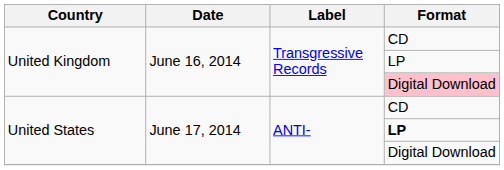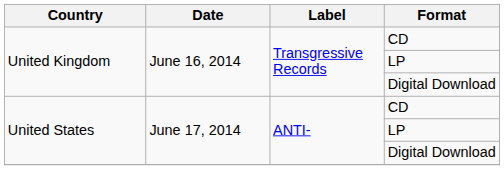(442, 84) pink background -> (442, 84) no background
(397, 130) bold -> (396, 130) normal
